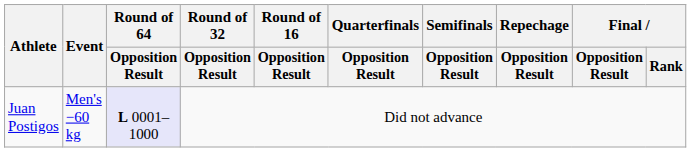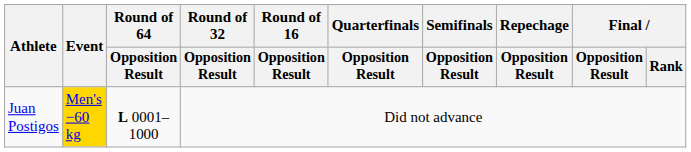(84, 117) no background -> (84, 117) gold background
(144, 126) lavender background -> (144, 126) no background
